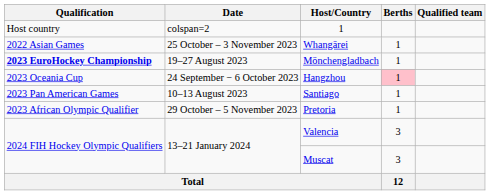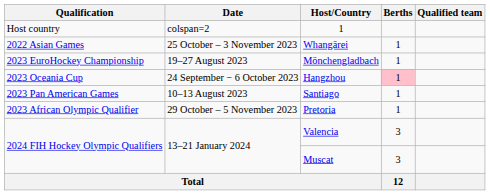(79, 61) bold -> (75, 61) normal
